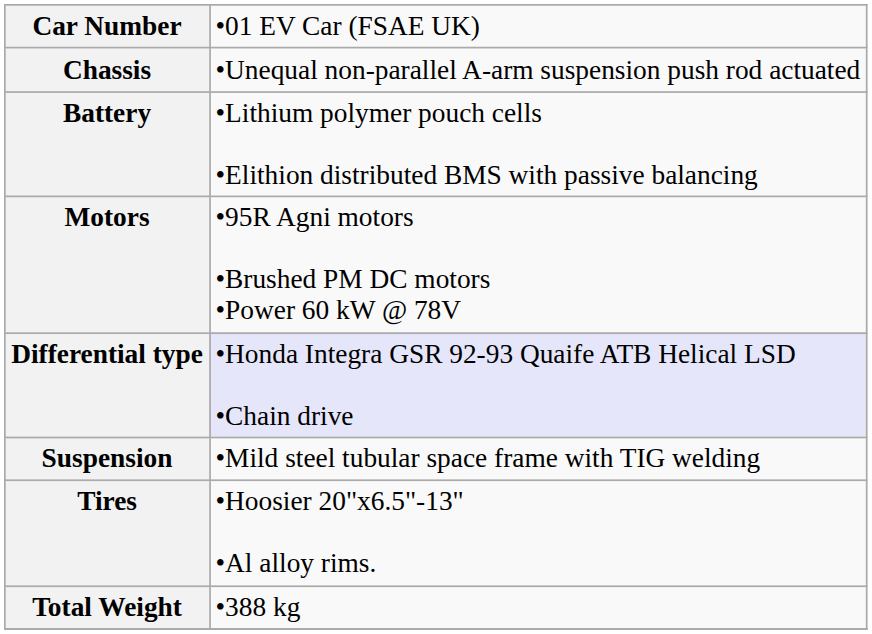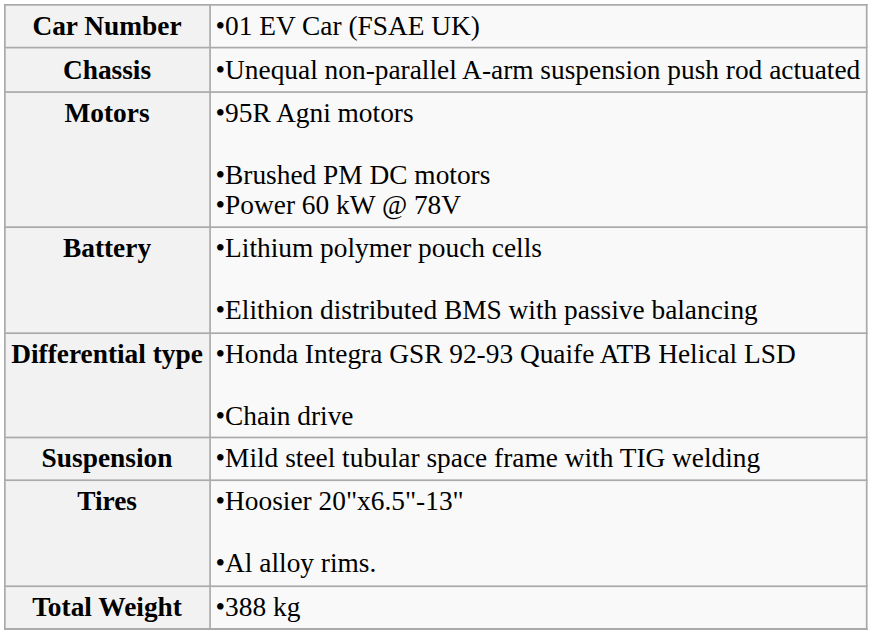rows swapped: (107, 112) <-> (107, 217)
(506, 384) lavender background -> (506, 384) no background
